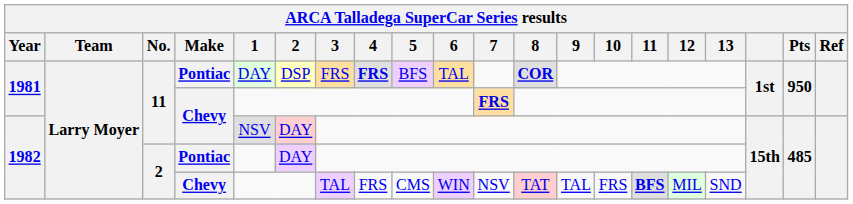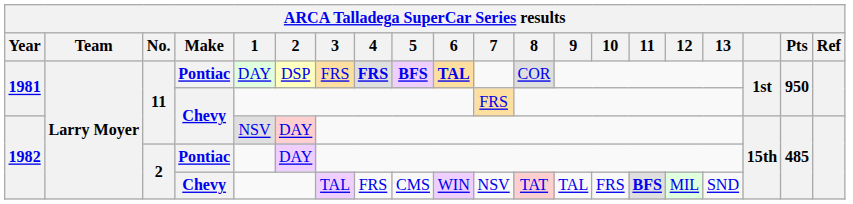(413, 74) normal -> (413, 74) bold
(454, 74) normal -> (454, 74) bold
(535, 74) bold -> (534, 74) normal
(494, 101) bold -> (494, 101) normal
